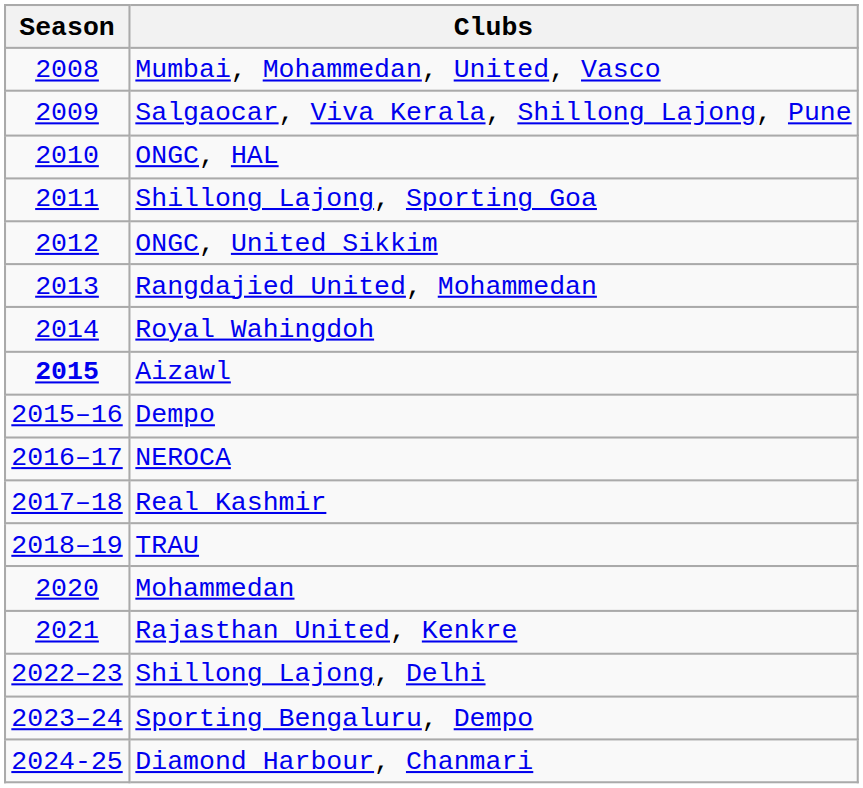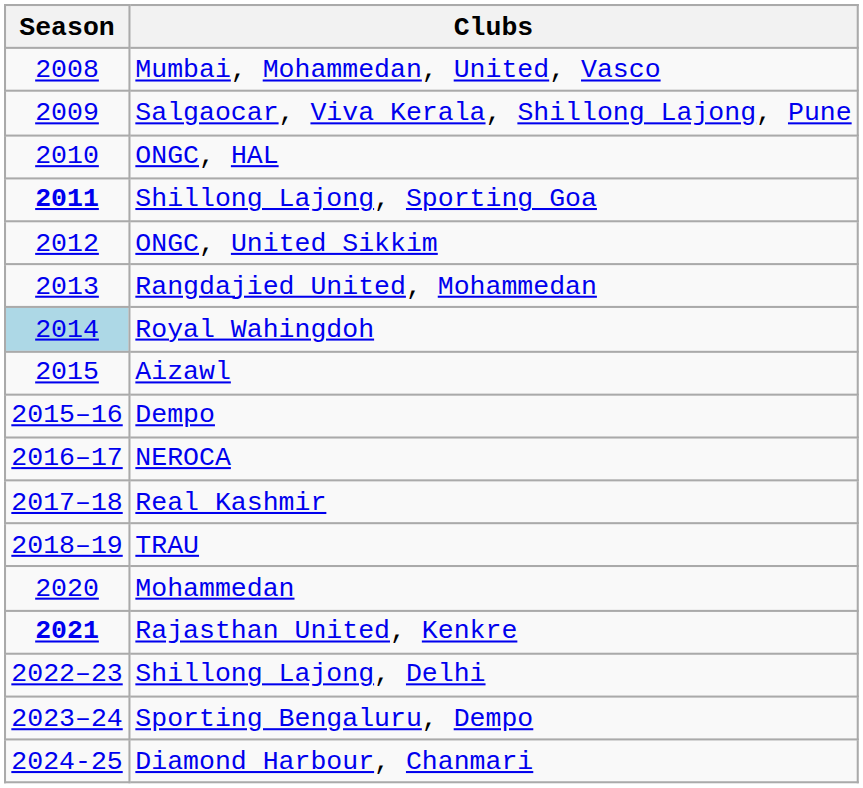(67, 200) normal -> (67, 200) bold
(67, 329) no background -> (67, 329) lightblue background
(67, 372) bold -> (67, 372) normal
(67, 632) normal -> (67, 632) bold
